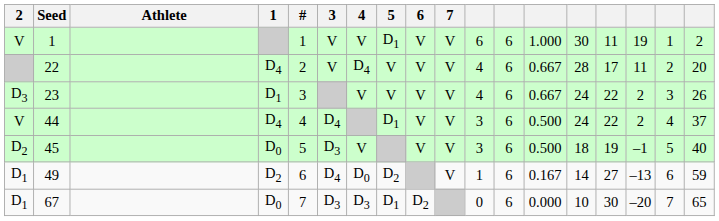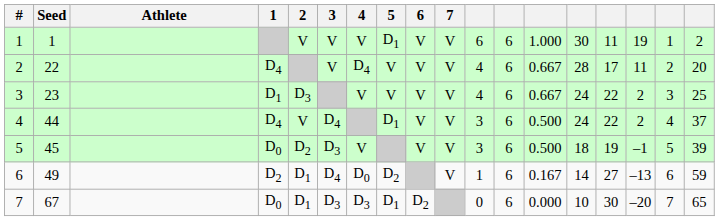columns swapped: (303, 16) <-> (19, 16)
(699, 94) 26 -> (699, 94) 25
(699, 148) 40 -> (699, 148) 39
